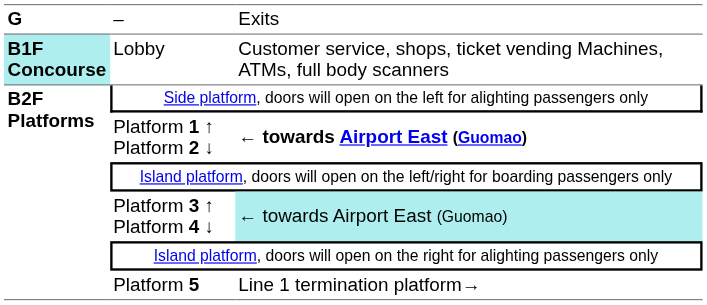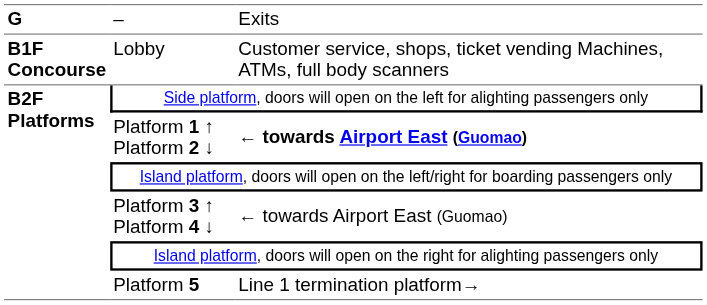(57, 59) paleturquoise background -> (57, 59) no background
(373, 216) paleturquoise background -> (373, 216) no background
